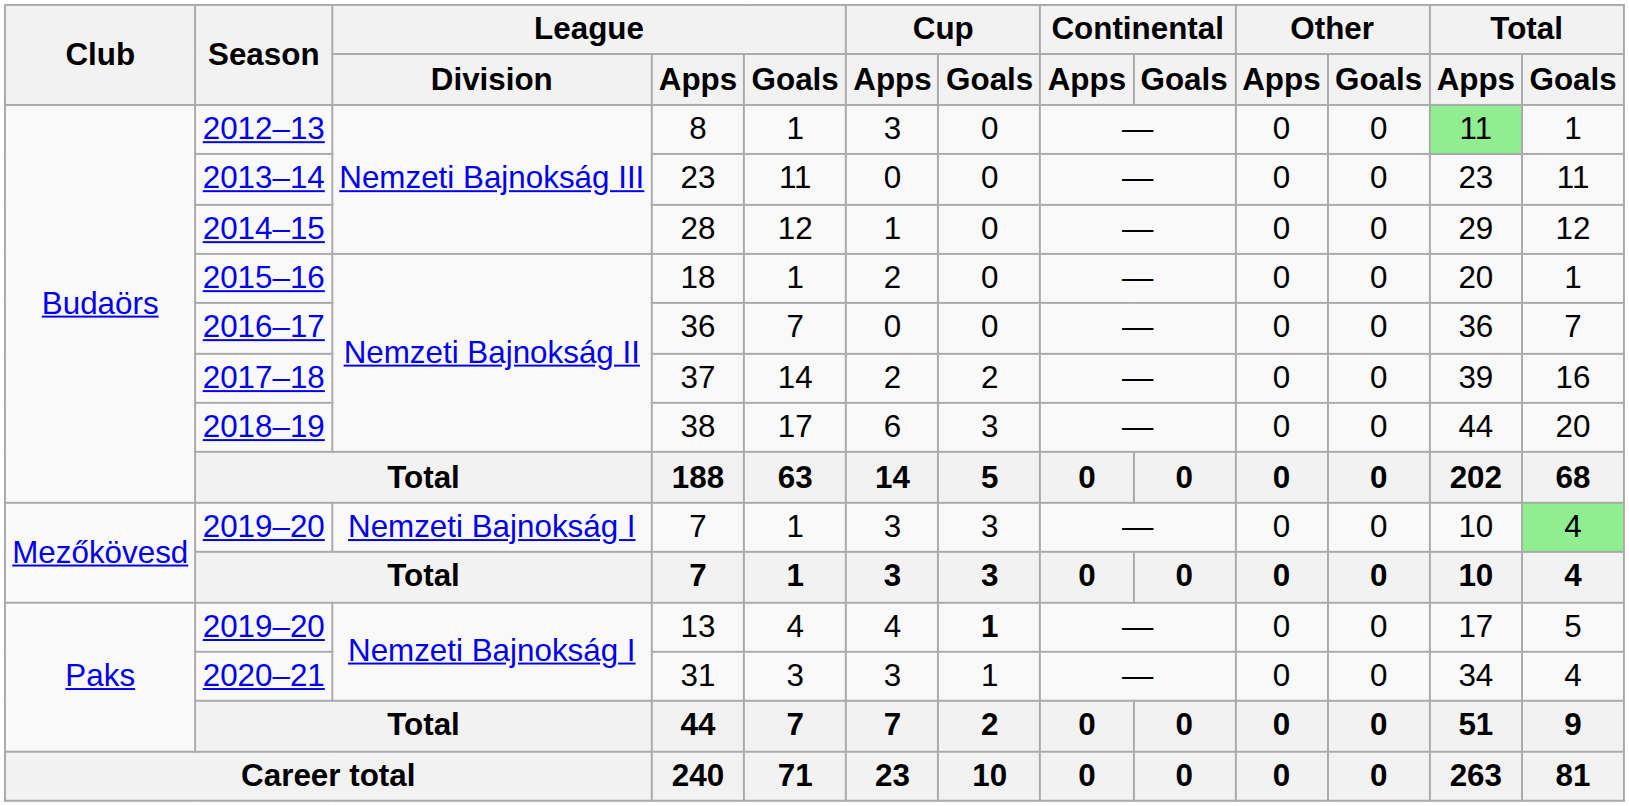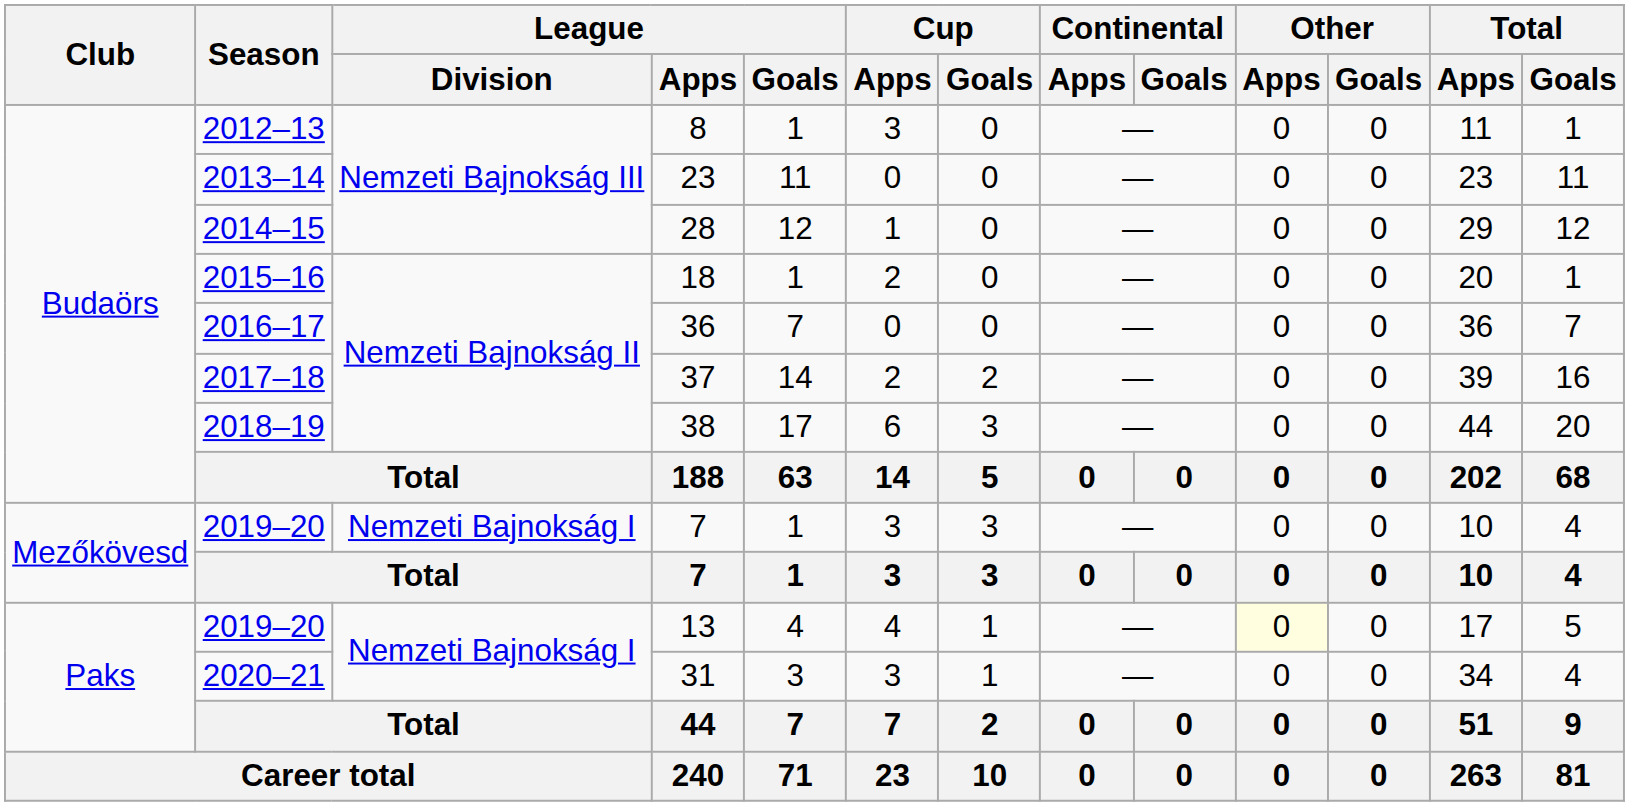(1476, 128) lightgreen background -> (1476, 128) no background
(1573, 526) lightgreen background -> (1573, 526) no background
(990, 626) bold -> (990, 626) normal
(1281, 626) no background -> (1281, 626) lightyellow background
